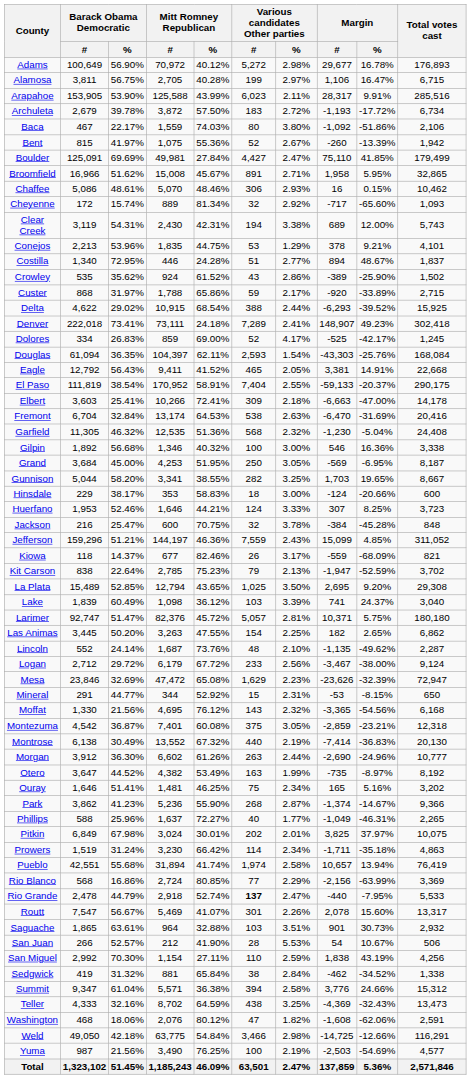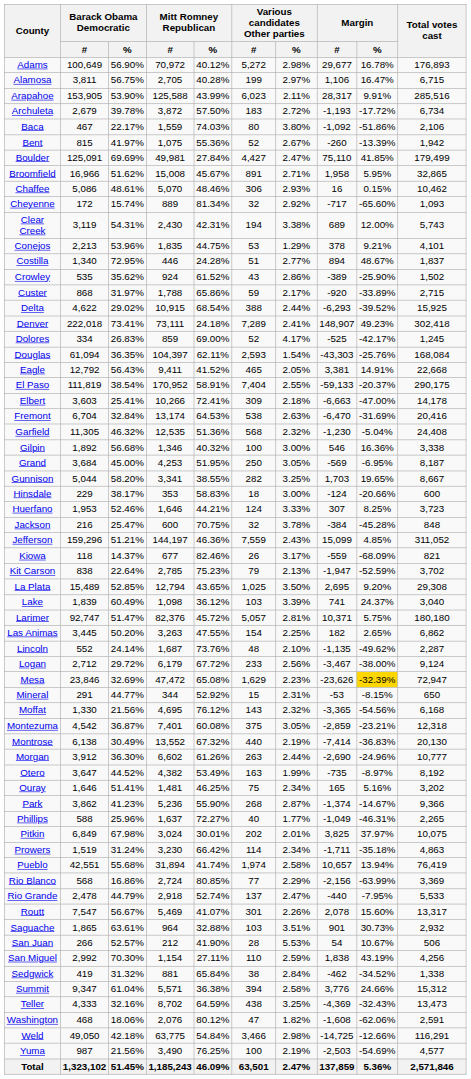(377, 679) no background -> (377, 679) gold background
(254, 896) bold -> (254, 896) normal
